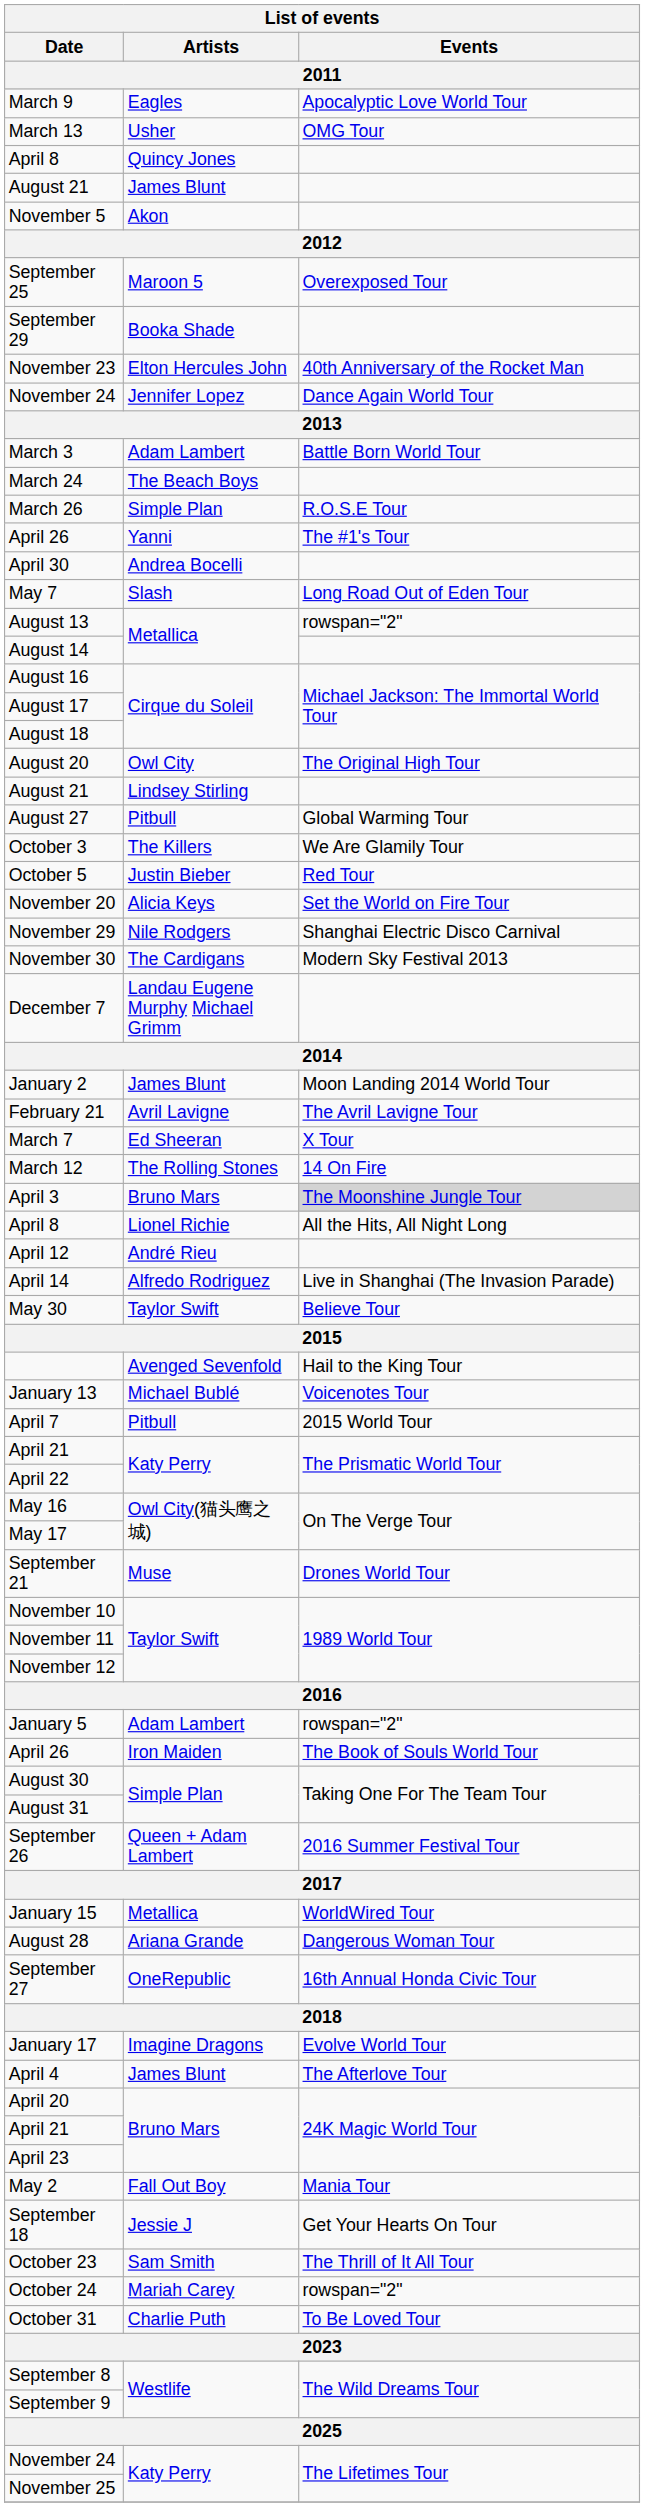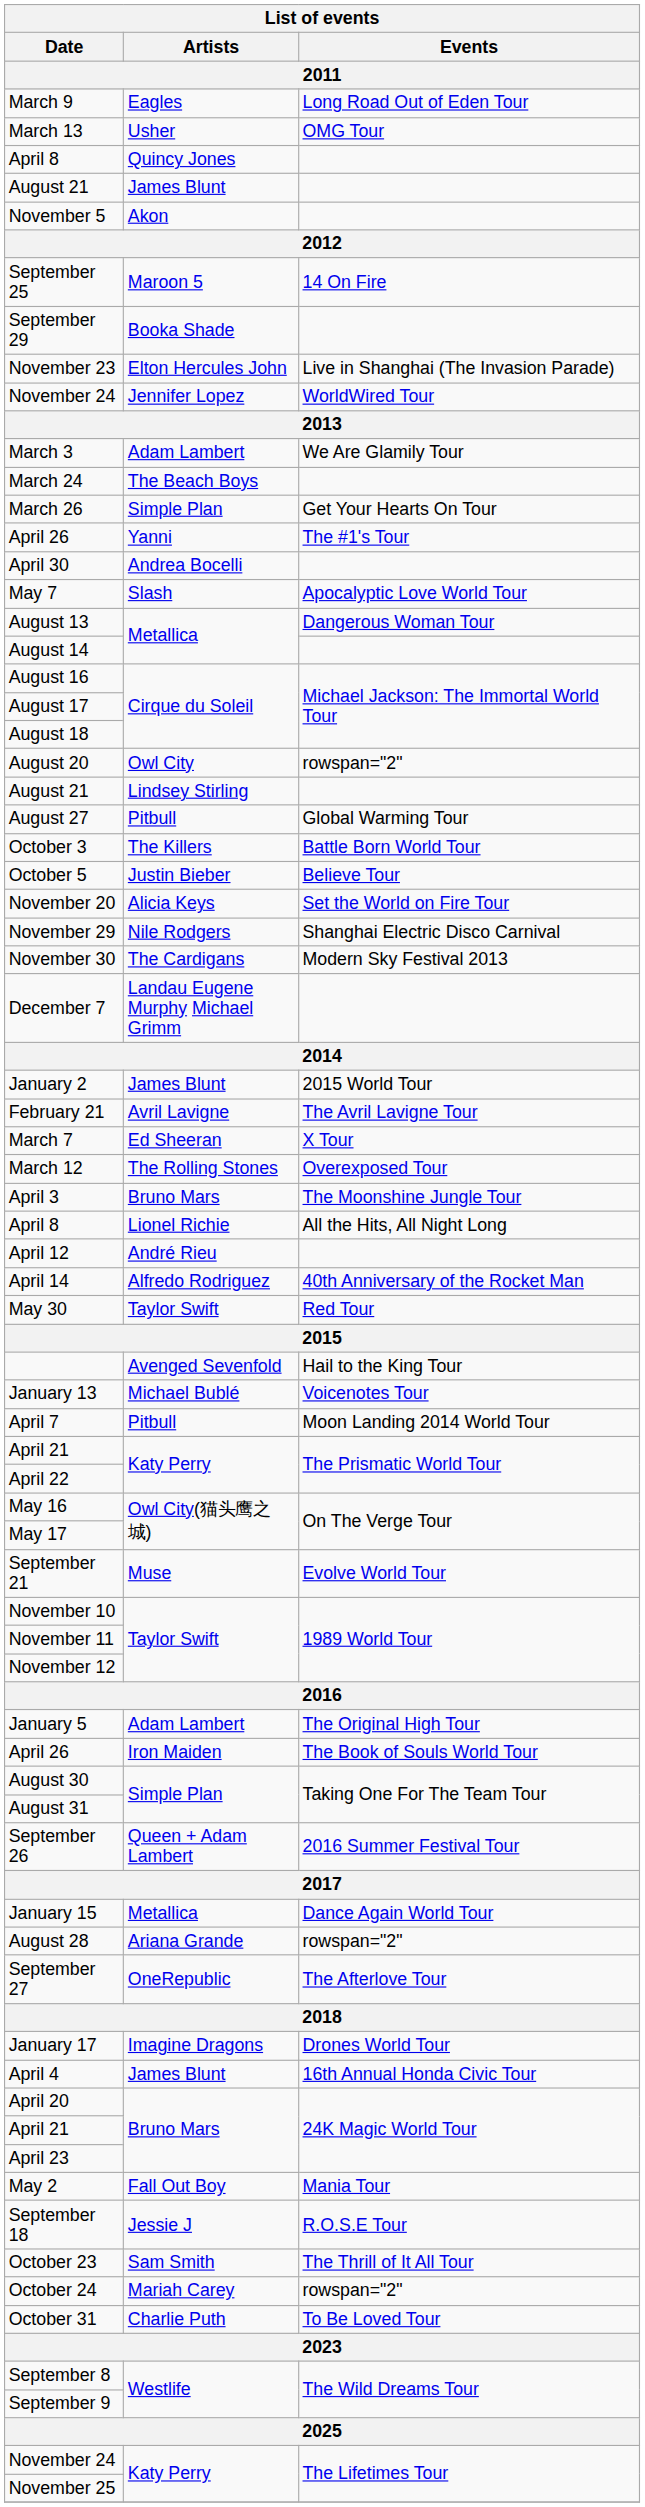(415, 103) Apocalyptic Love World Tour -> (415, 103) Long Road Out of Eden Tour
(375, 282) Overexposed Tour -> (344, 282) 14 On Fire
(443, 368) 40th Anniversary of the Rocket Man -> (459, 368) Live in Shanghai (The Invasion Parade)
(398, 396) Dance Again World Tour -> (368, 396) WorldWired Tour
(392, 452) Battle Born World Tour -> (383, 452) We Are Glamily Tour
(355, 509) R.O.S.E Tour -> (400, 509) Get Your Hearts On Tour
(415, 593) Long Road Out of Eden Tour -> (415, 593) Apocalyptic Love World Tour
(353, 621) rowspan="2" -> (398, 621) Dangerous Woman Tour
(391, 762) The Original High Tour -> (353, 762) rowspan="2"
(383, 847) We Are Glamily Tour -> (392, 847) Battle Born World Tour
(338, 875) Red Tour -> (351, 875) Believe Tour
(426, 1084) Moon Landing 2014 World Tour -> (367, 1084) 2015 World Tour
(344, 1168) 14 On Fire -> (375, 1168) Overexposed Tour
(412, 1196) lightgrey background -> (412, 1196) no background
(459, 1281) Live in Shanghai (The Invasion Parade) -> (443, 1281) 40th Anniversary of the Rocket Man
(351, 1309) Believe Tour -> (338, 1309) Red Tour
(367, 1422) 2015 World Tour -> (426, 1422) Moon Landing 2014 World Tour
(376, 1573) Drones World Tour -> (374, 1573) Evolve World Tour
(353, 1723) rowspan="2" -> (391, 1723) The Original High Tour
(368, 1912) WorldWired Tour -> (398, 1912) Dance Again World Tour
(398, 1941) Dangerous Woman Tour -> (353, 1941) rowspan="2"
(419, 1979) 16th Annual Honda Civic Tour -> (374, 1979) The Afterlove Tour
(374, 2045) Evolve World Tour -> (376, 2045) Drones World Tour
(374, 2073) The Afterlove Tour -> (419, 2073) 16th Annual Honda Civic Tour
(400, 2224) Get Your Hearts On Tour -> (355, 2224) R.O.S.E Tour
